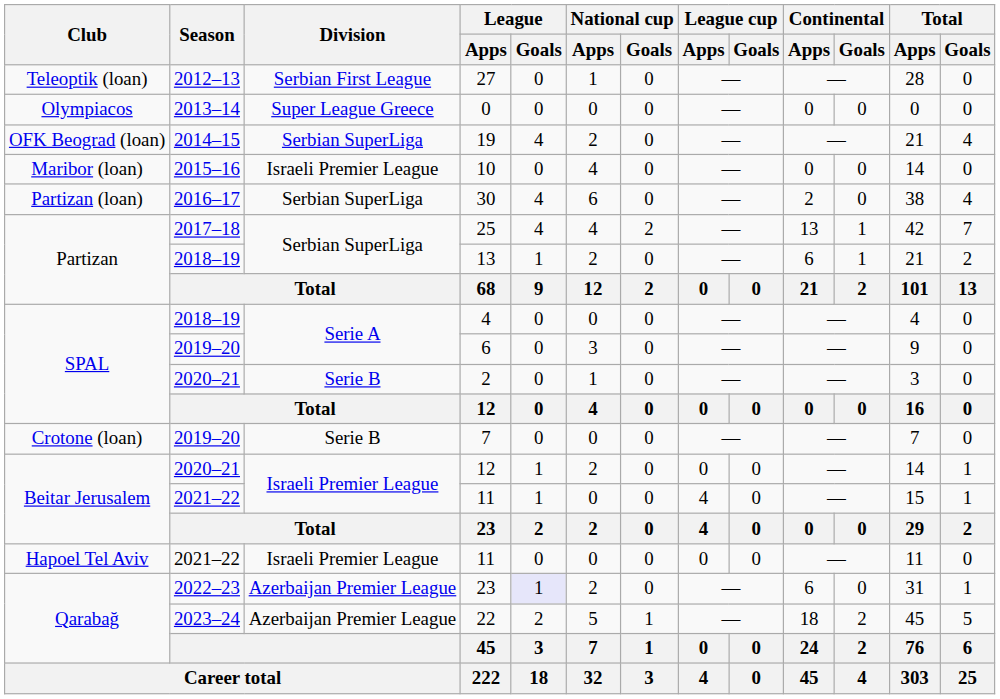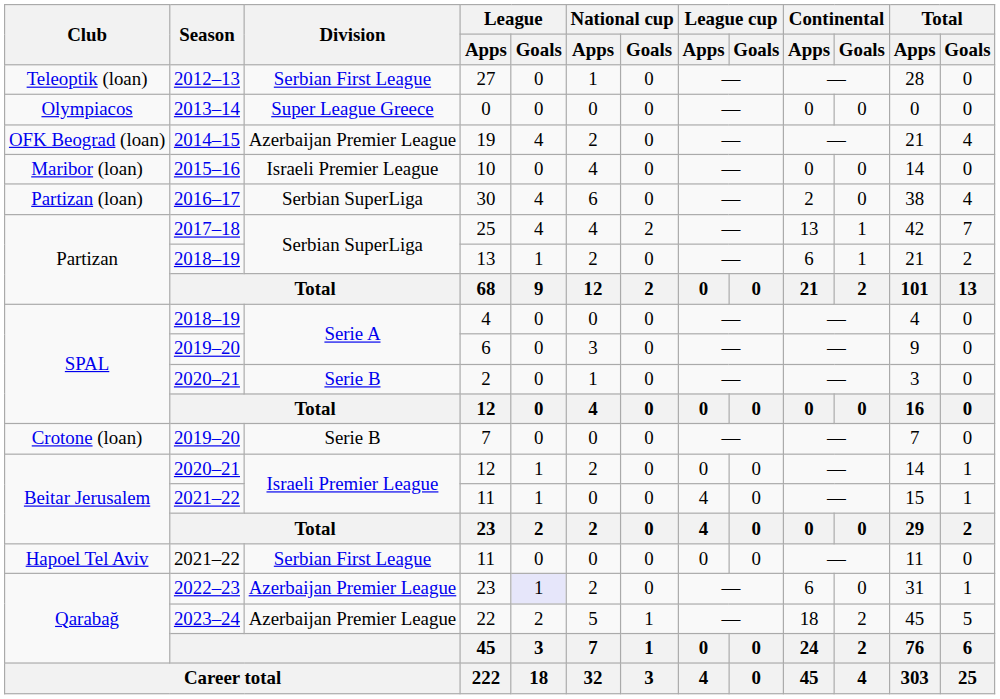(352, 139) Serbian SuperLiga -> (352, 139) Azerbaijan Premier League
(352, 558) Israeli Premier League -> (352, 558) Serbian First League
